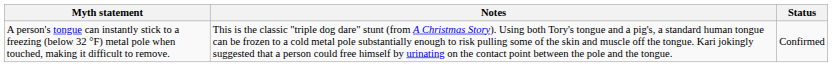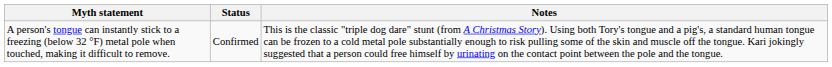columns swapped: (802, 12) <-> (494, 12)
